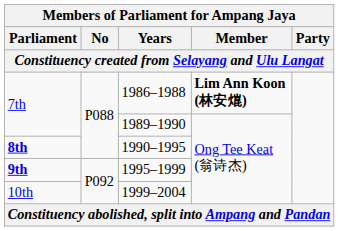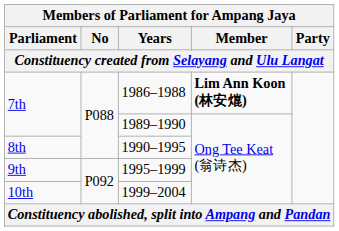(18, 147) bold -> (17, 147) normal
(18, 169) bold -> (17, 169) normal
